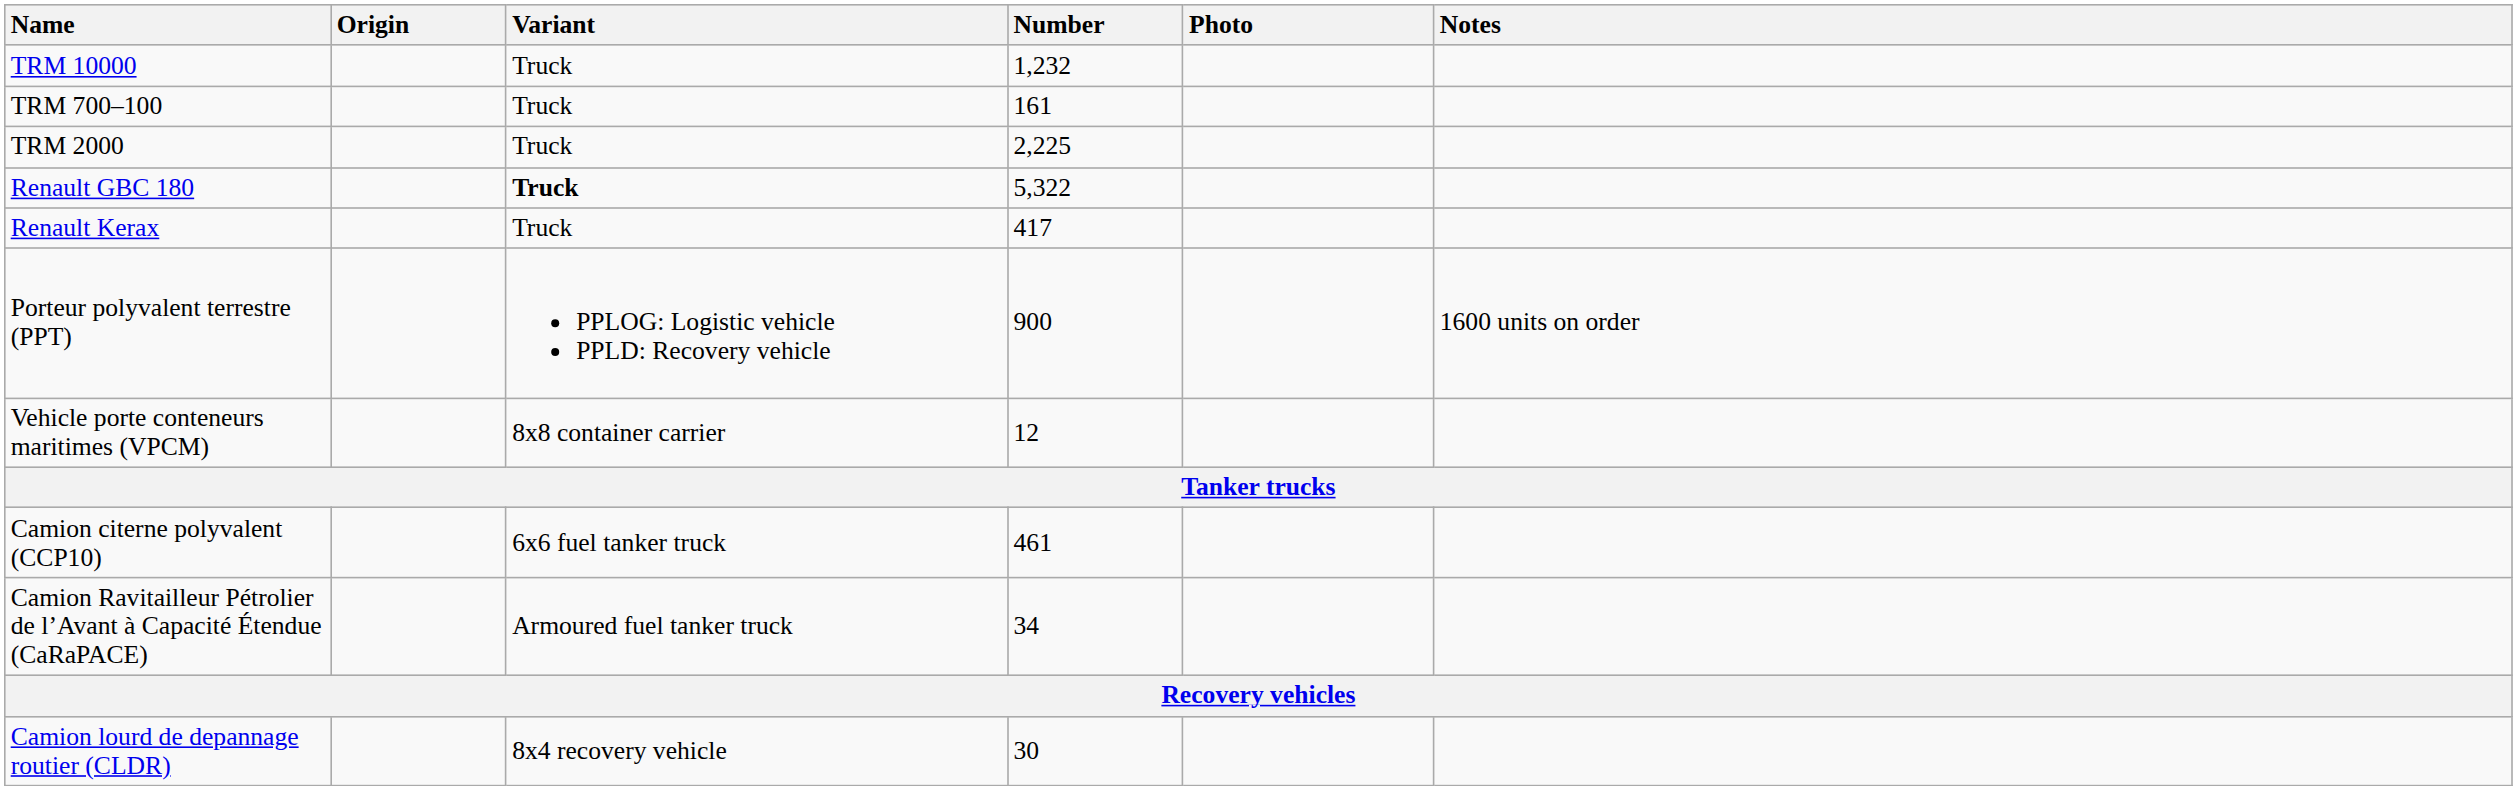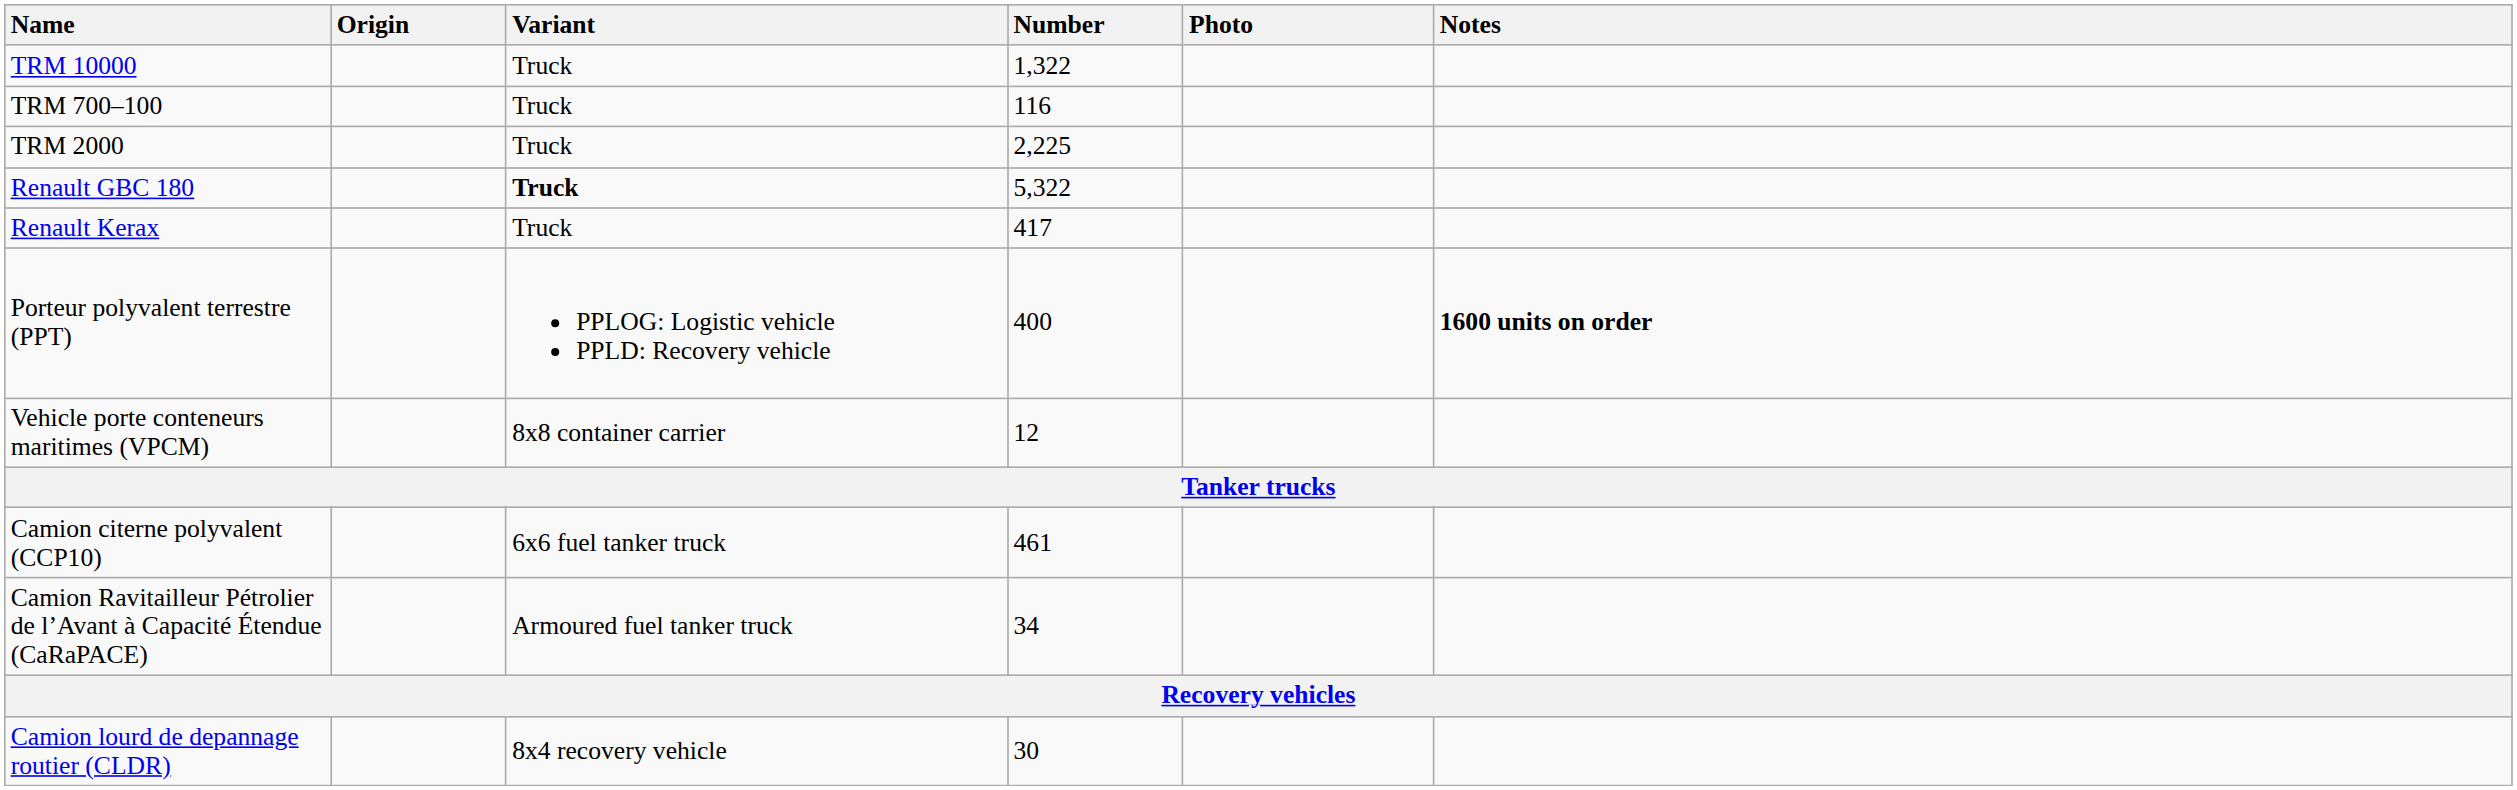(1042, 65) 1,232 -> (1042, 65) 1,322
(1033, 106) 161 -> (1032, 106) 116
(1033, 322) 900 -> (1033, 322) 400
(1540, 322) normal -> (1546, 322) bold
